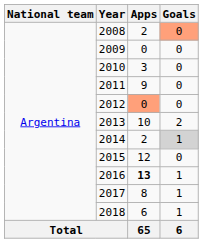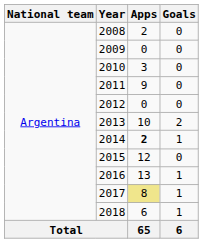(179, 31) lightsalmon background -> (179, 31) no background
(144, 103) lightsalmon background -> (144, 103) no background
(144, 139) normal -> (144, 139) bold
(179, 139) lightgrey background -> (179, 139) no background
(144, 176) bold -> (144, 176) normal
(144, 194) no background -> (144, 194) khaki background
